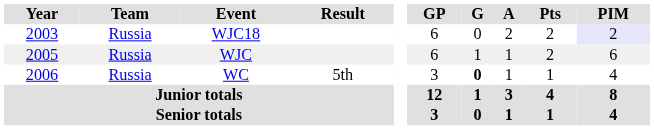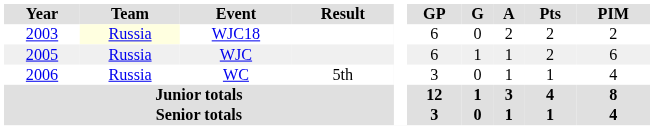(130, 34) no background -> (130, 34) lightyellow background
(613, 34) lavender background -> (613, 34) no background
(478, 74) bold -> (478, 74) normal
